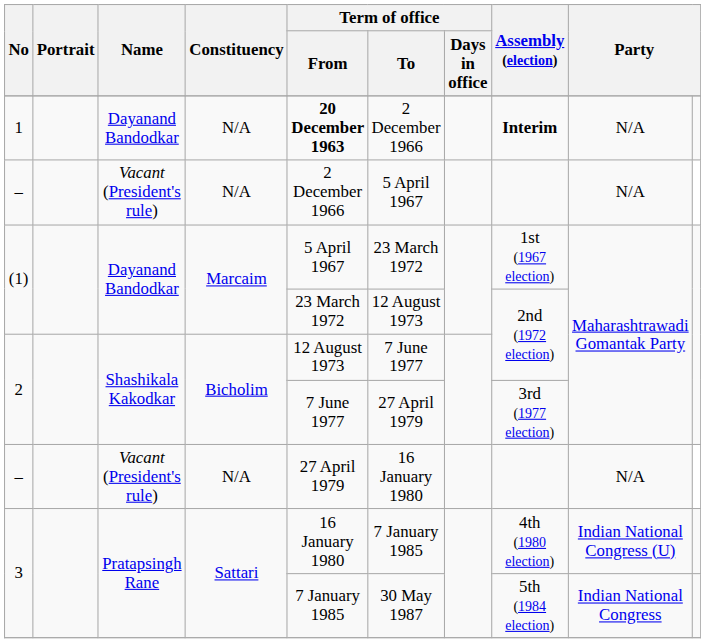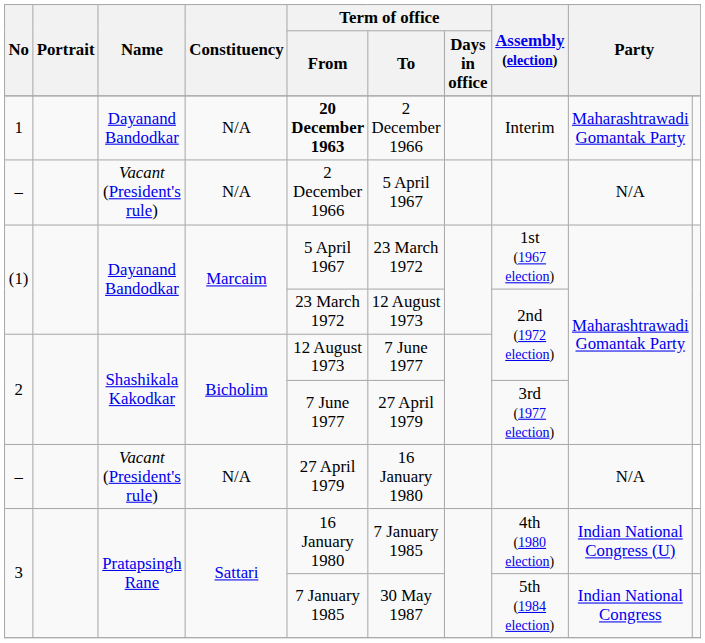(530, 127) bold -> (530, 127) normal
(630, 127) N/A -> (630, 127) Maharashtrawadi Gomantak Party
